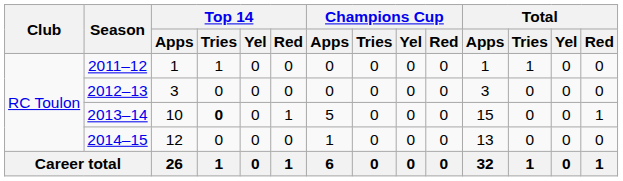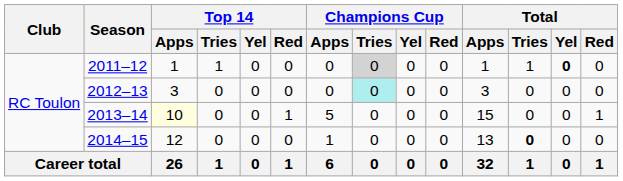(374, 66) no background -> (374, 66) lightgrey background
(566, 66) normal -> (566, 66) bold
(374, 91) no background -> (374, 91) paleturquoise background
(174, 115) no background -> (174, 115) lightyellow background
(219, 115) bold -> (219, 115) normal
(530, 140) normal -> (530, 140) bold
